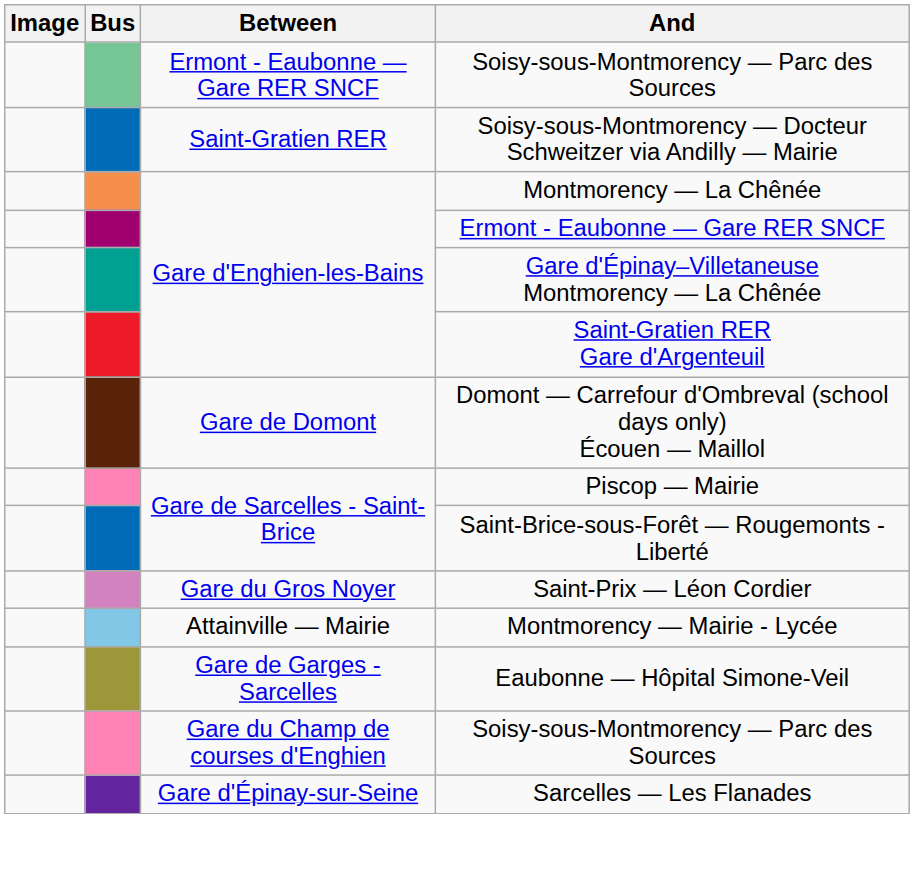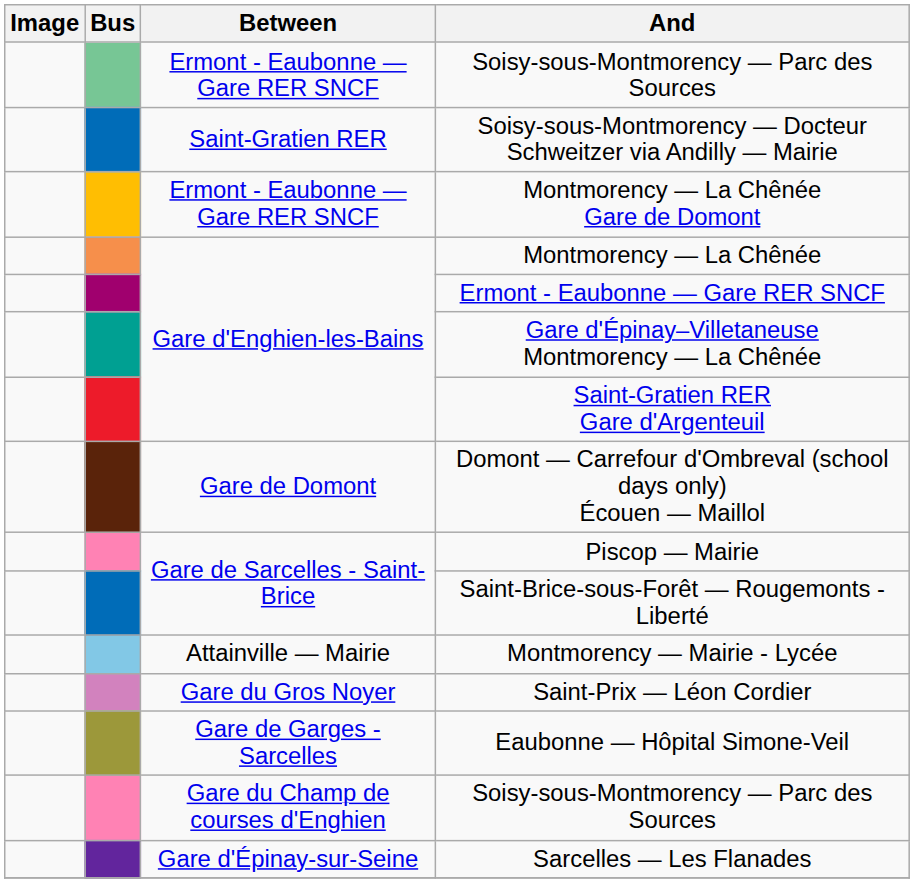+ row: (288, 203)
rows swapped: (288, 627) <-> (288, 589)
